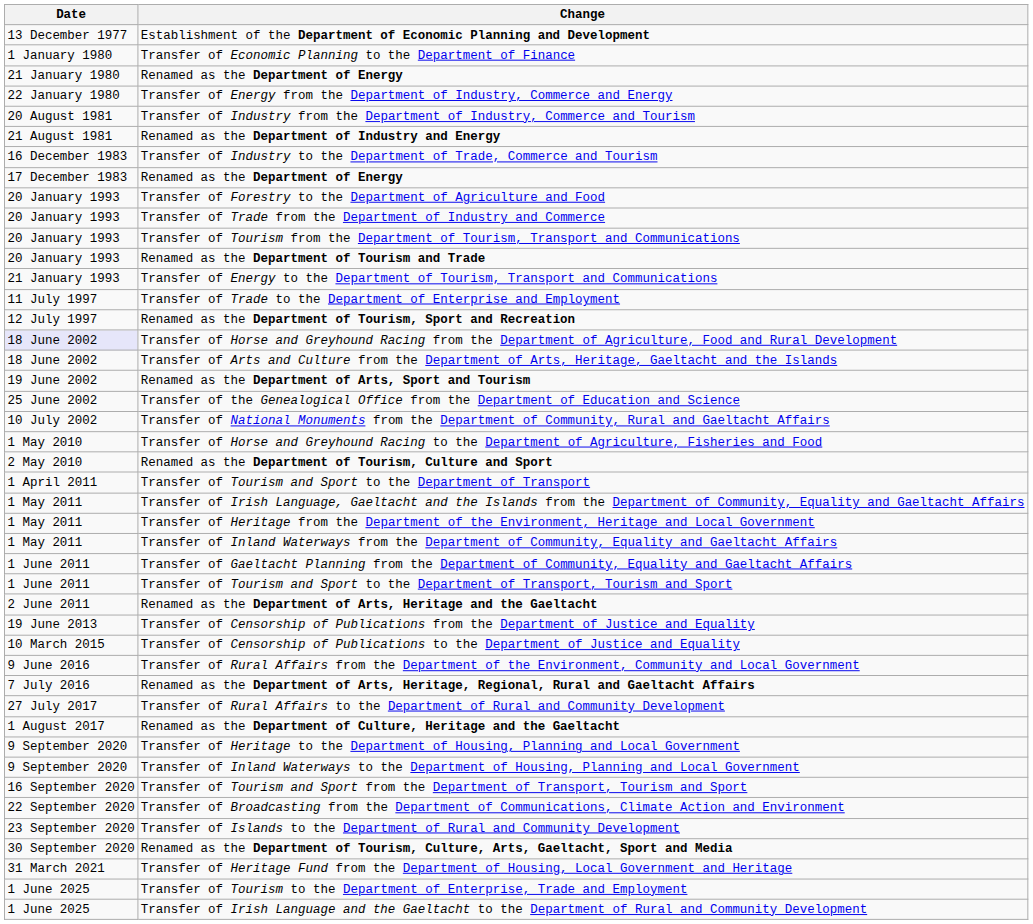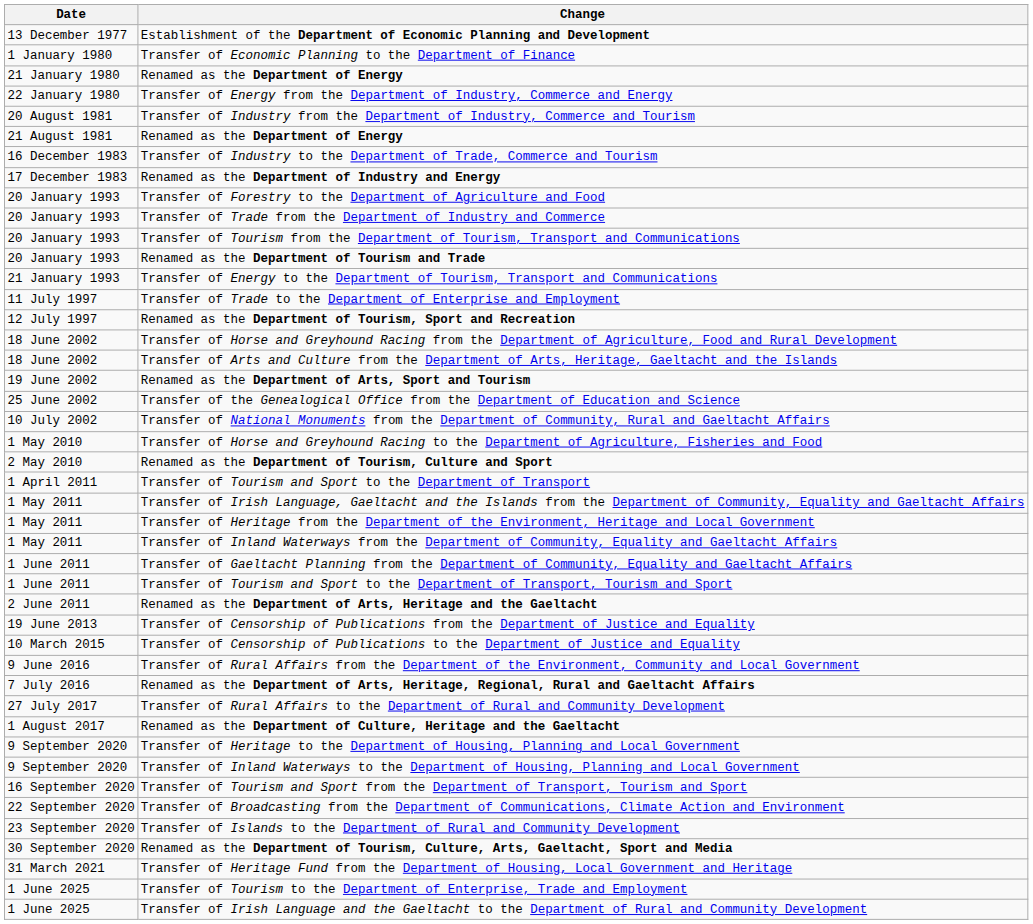(320, 137) Renamed as the Department of Industry and Energy -> (272, 137) Renamed as the Department of Energy
(272, 177) Renamed as the Department of Energy -> (320, 177) Renamed as the Department of Industry and Energy
(52, 340) lavender background -> (52, 340) no background
